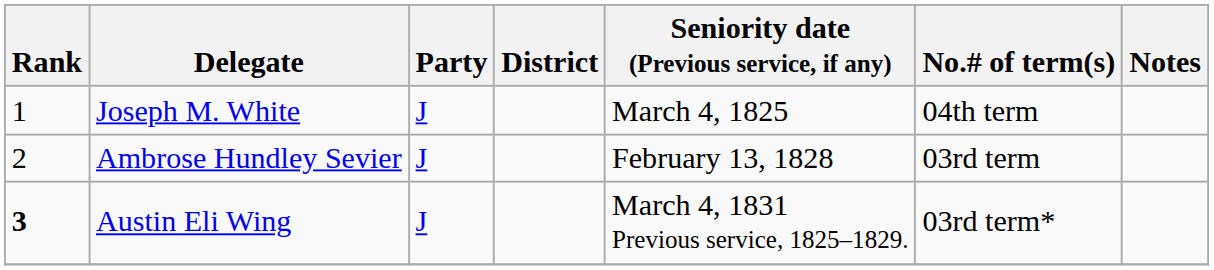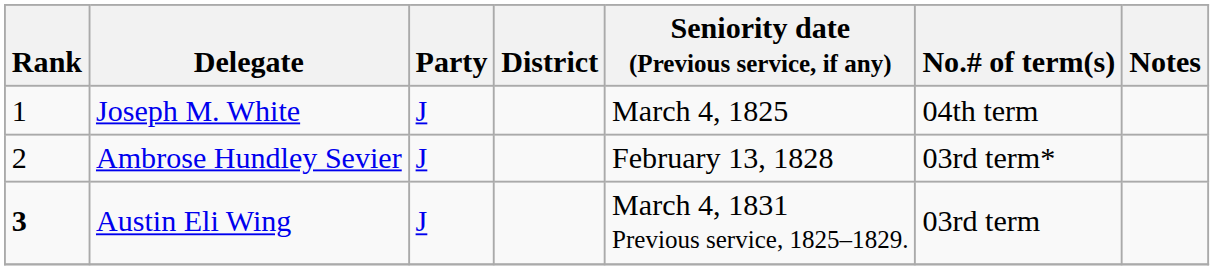(981, 157) 03rd term -> (989, 157) 03rd term*
(989, 222) 03rd term* -> (981, 222) 03rd term
